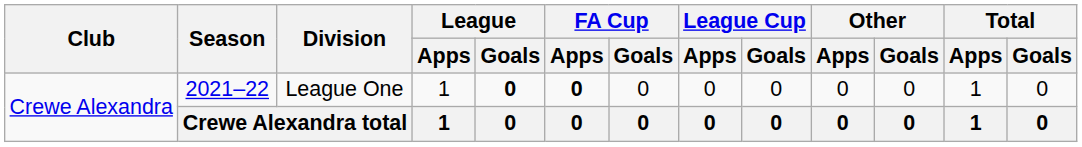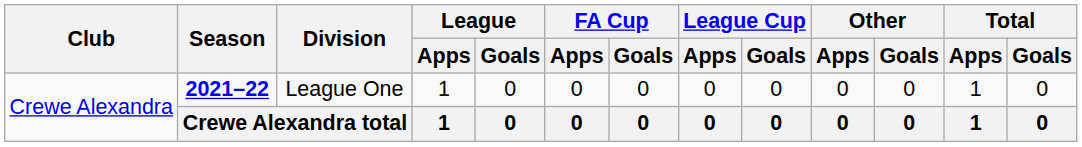(227, 89) normal -> (227, 89) bold
(510, 89) bold -> (510, 89) normal
(577, 89) bold -> (577, 89) normal
